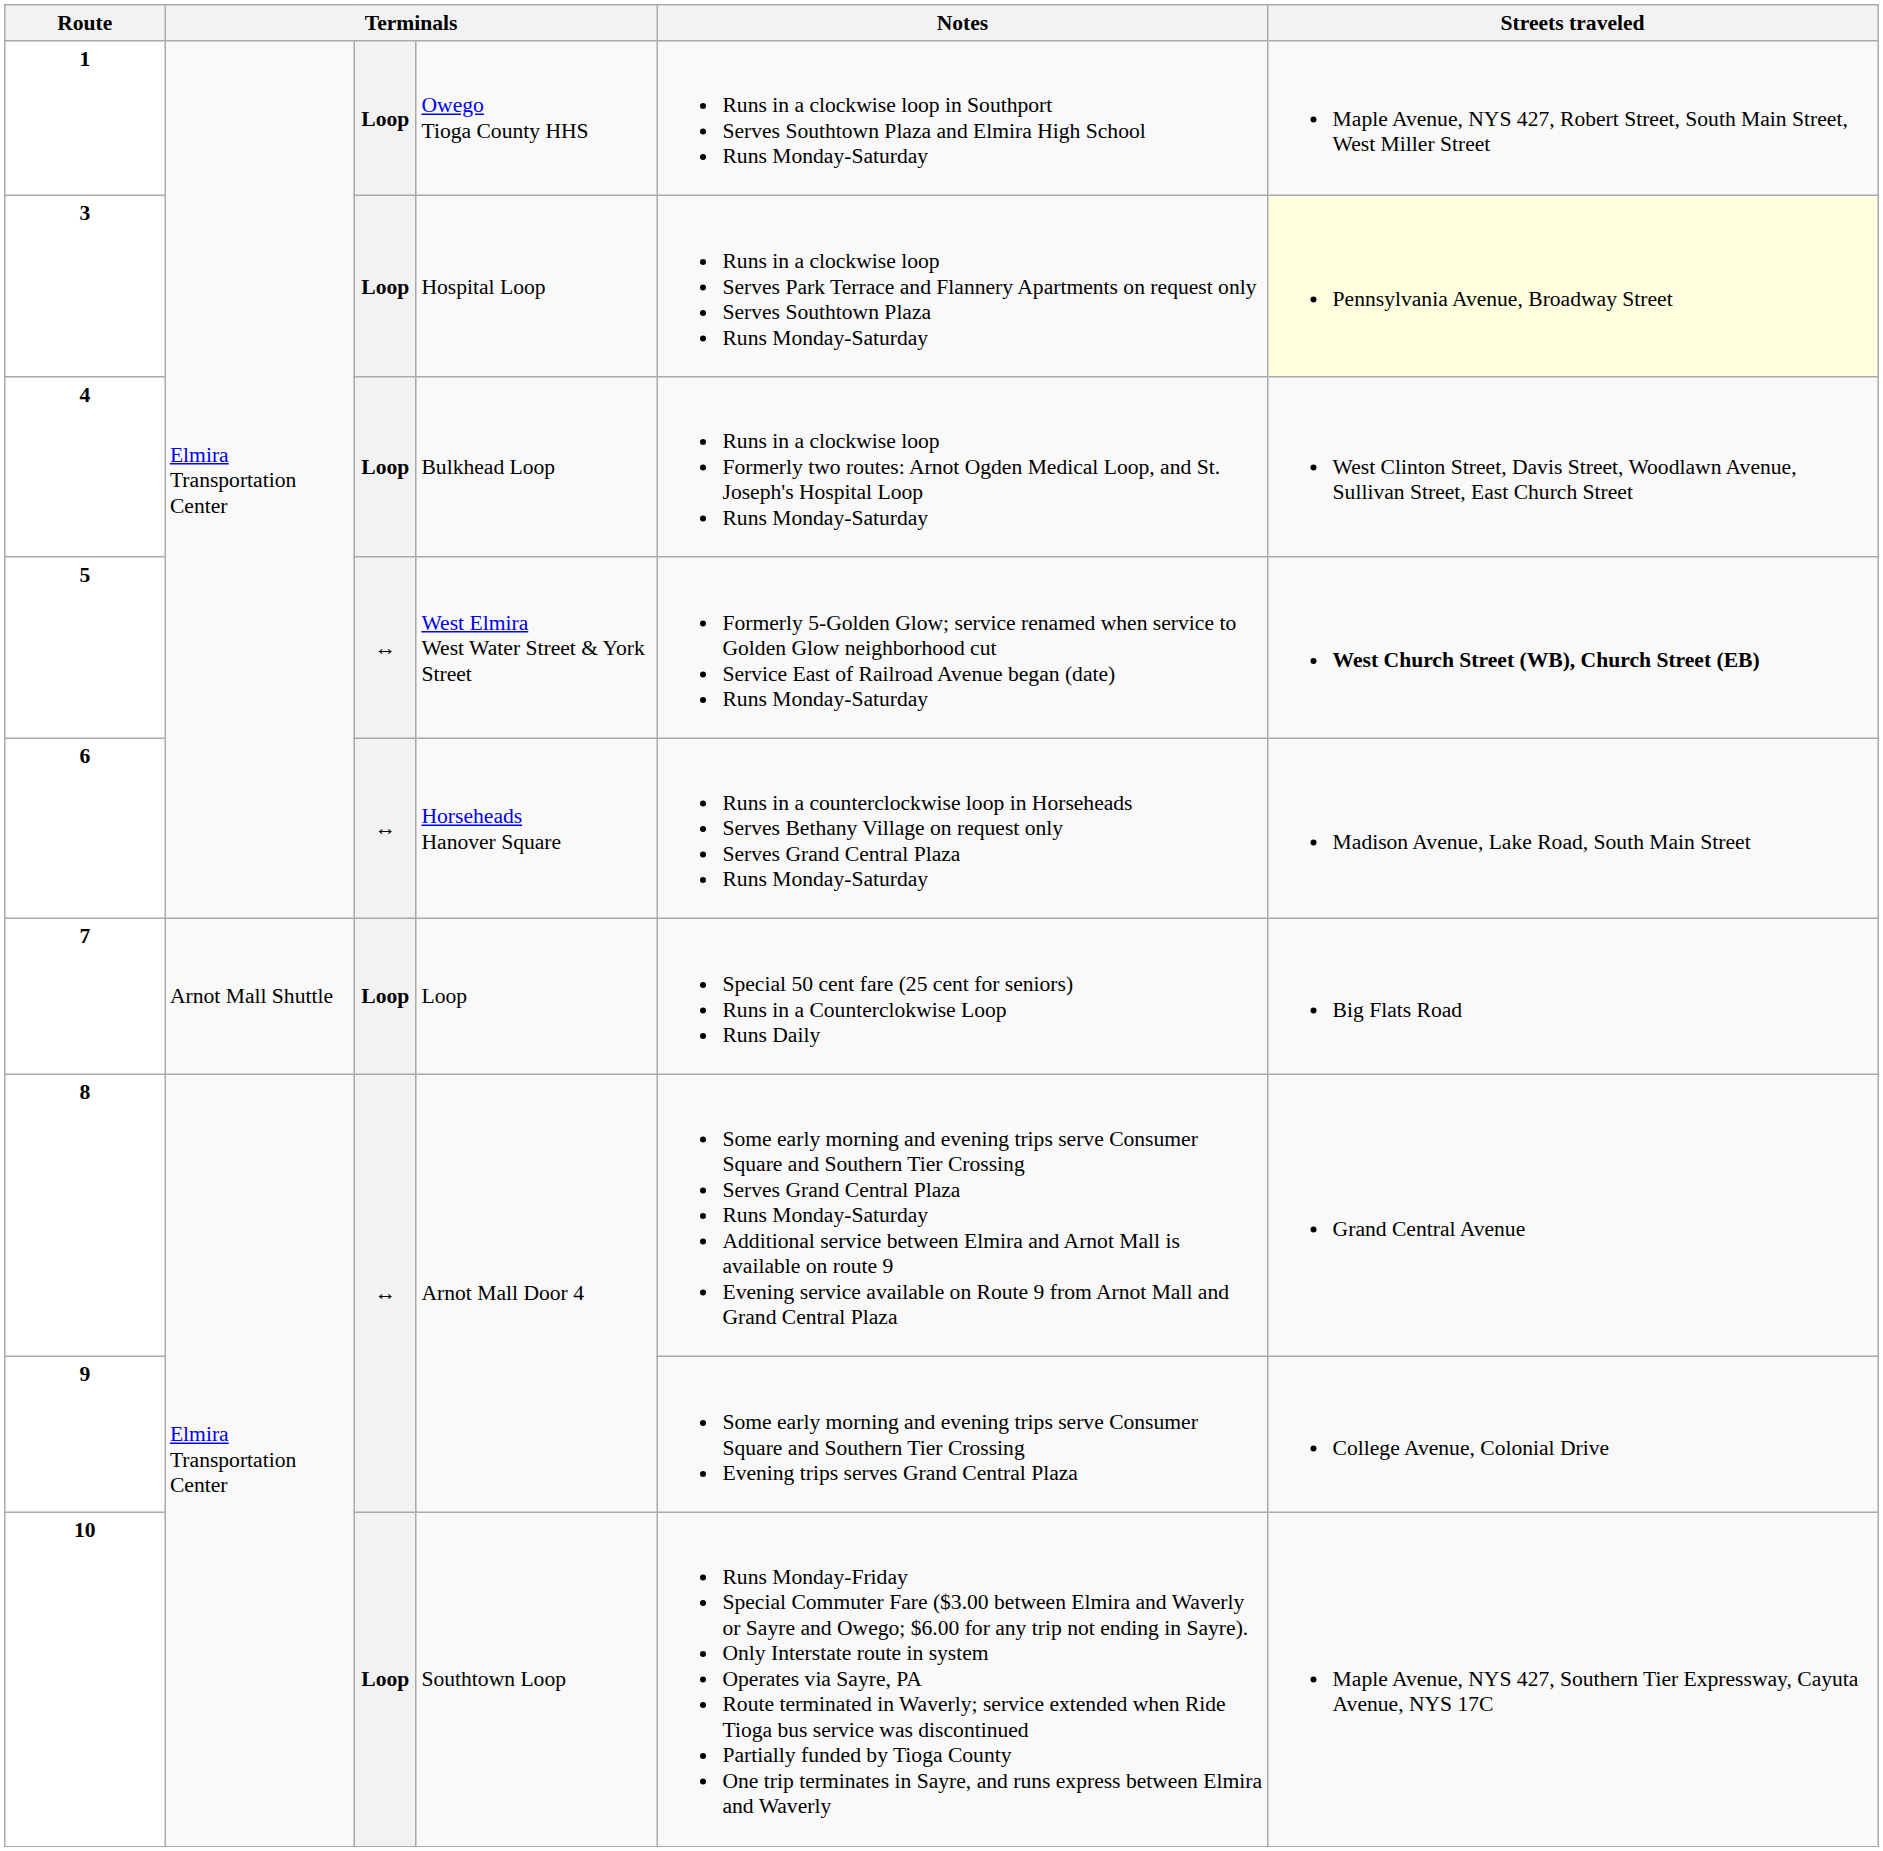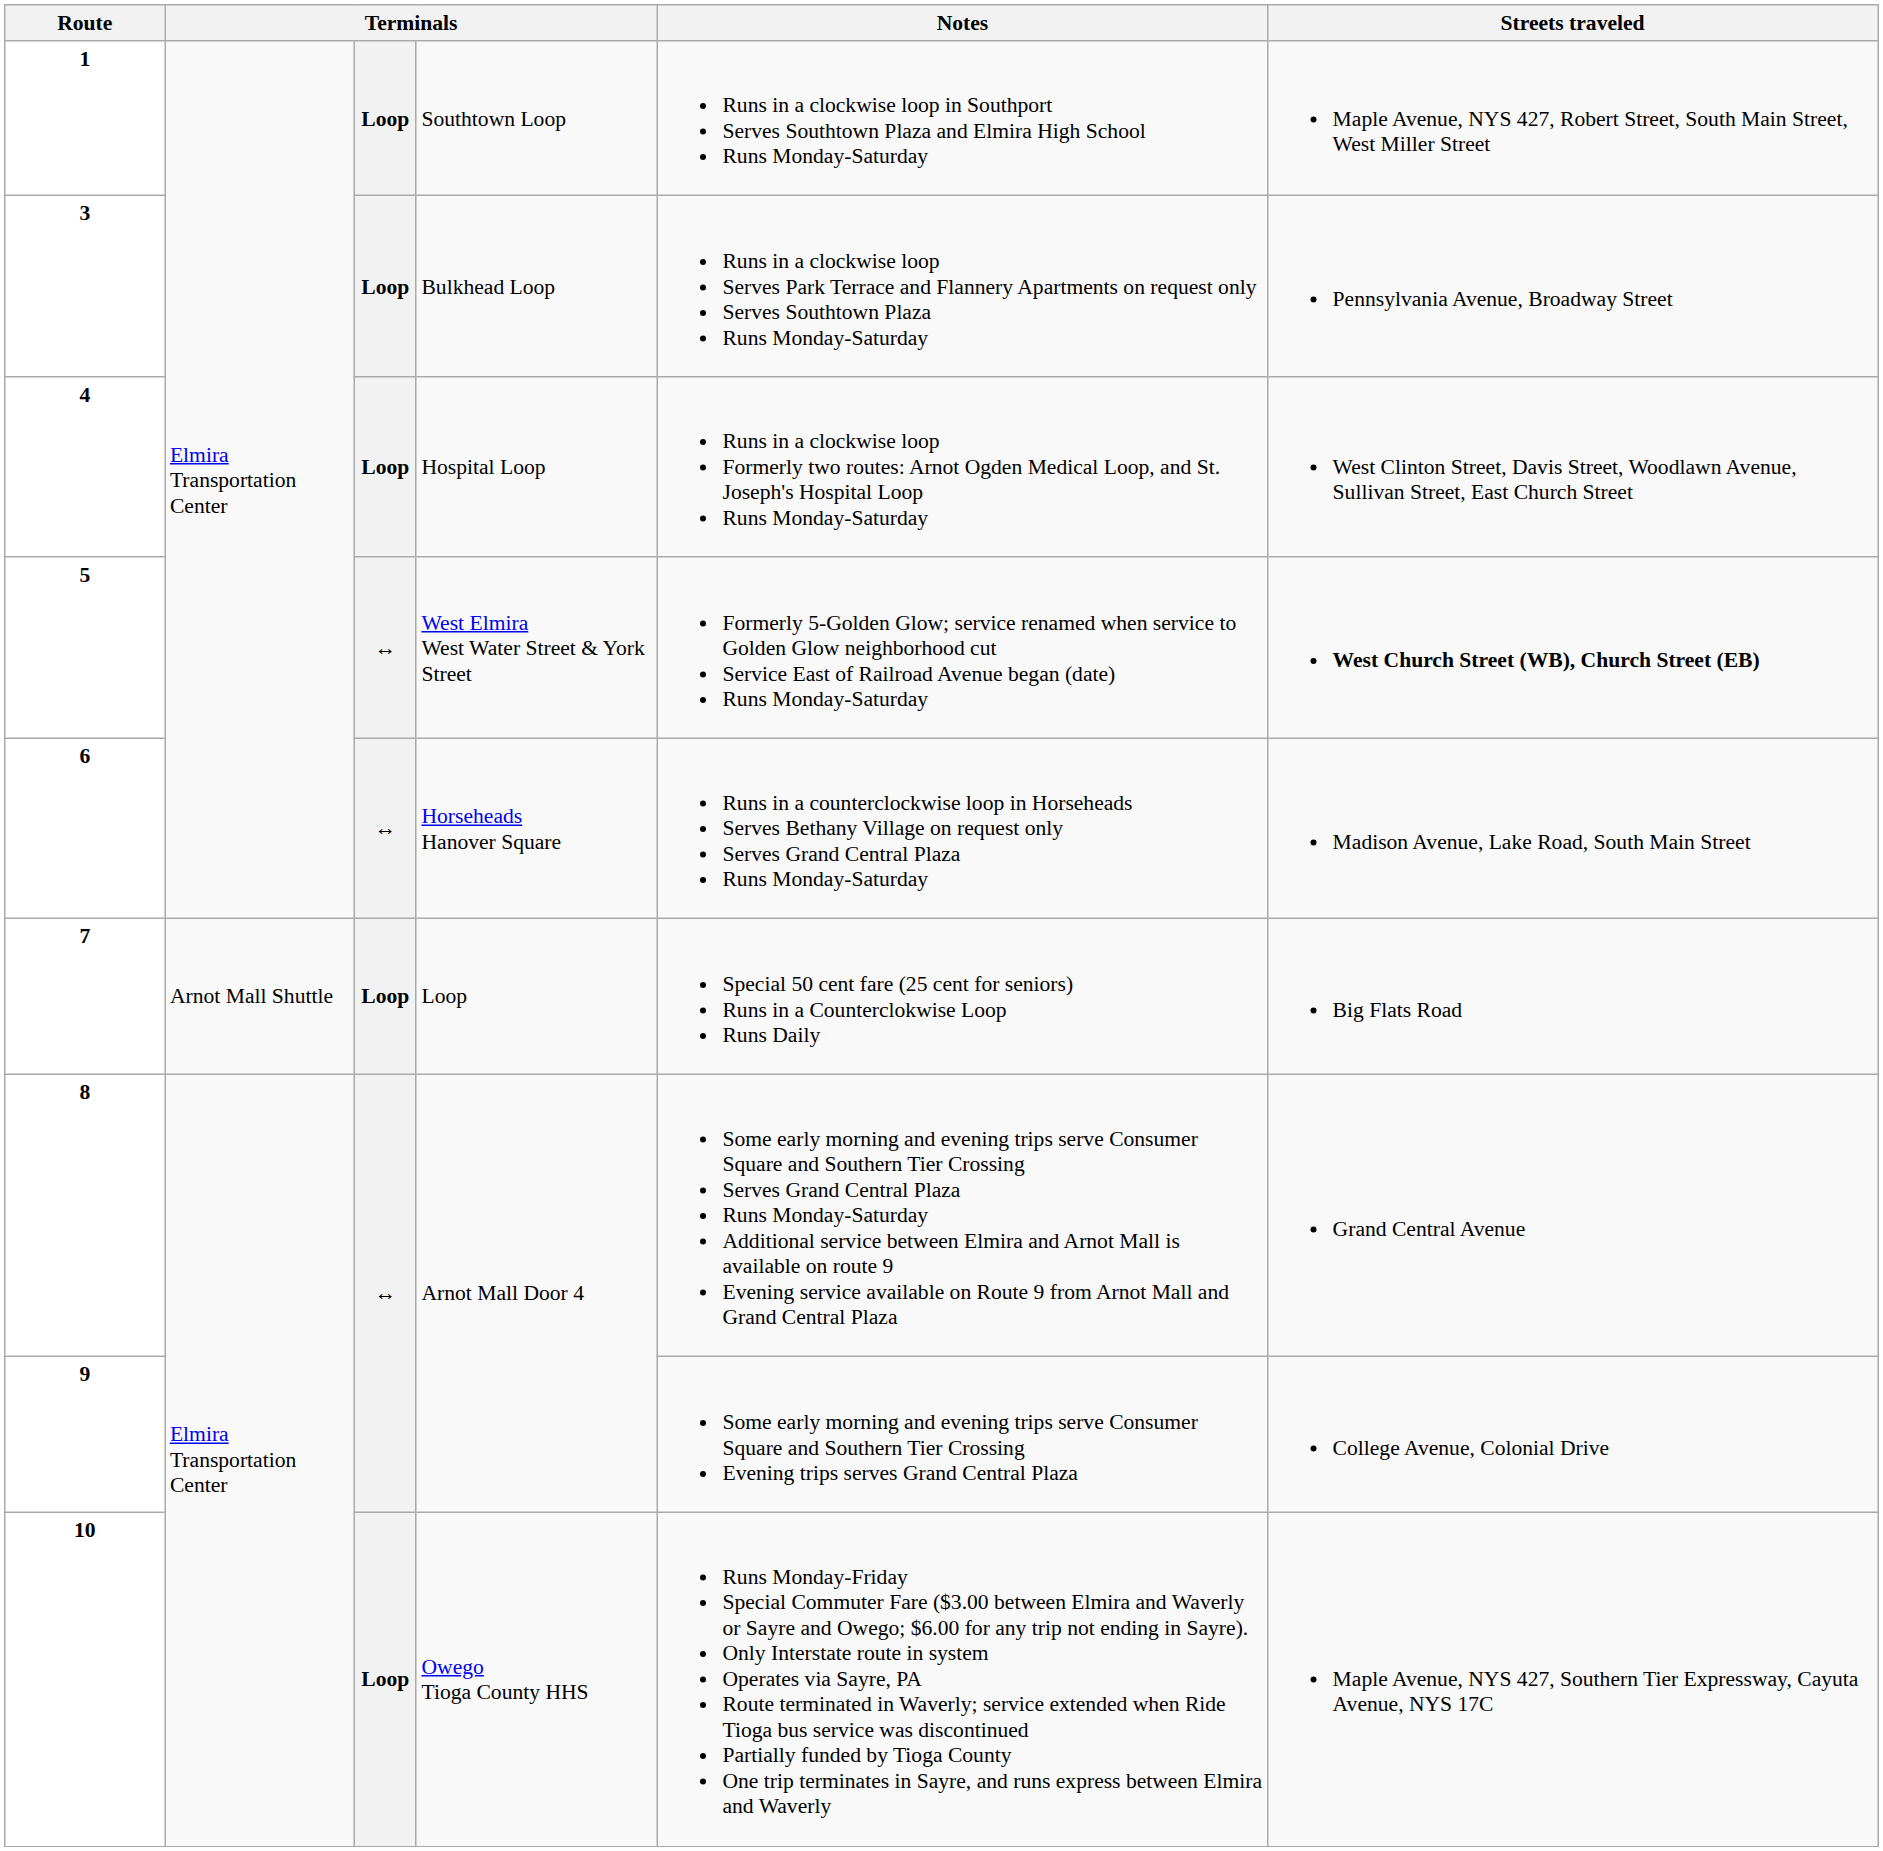(505, 118) Owego Tioga County HHS -> (494, 118) Southtown Loop
(484, 286) Hospital Loop -> (488, 286) Bulkhead Loop
(1573, 299) lightyellow background -> (1573, 299) no background
(488, 467) Bulkhead Loop -> (484, 467) Hospital Loop
(494, 1679) Southtown Loop -> (505, 1679) Owego Tioga County HHS
